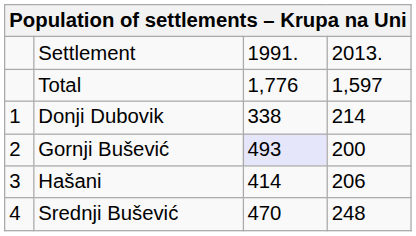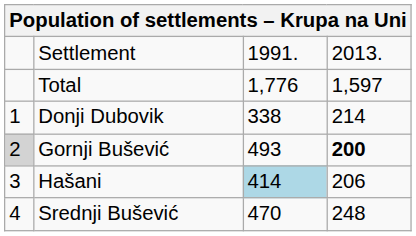(15, 149) no background -> (15, 149) lightgrey background
(264, 149) lavender background -> (264, 149) no background
(349, 149) normal -> (349, 149) bold
(264, 181) no background -> (264, 181) lightblue background
